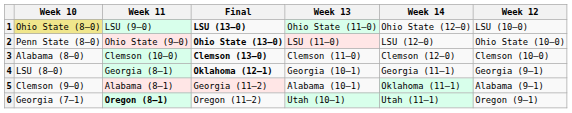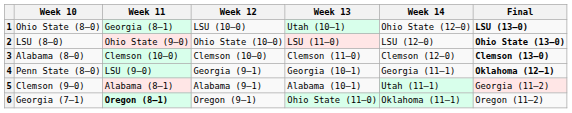columns swapped: (520, 11) <-> (238, 11)
(58, 26) khaki background -> (58, 26) no background
(128, 26) LSU (9–0) -> (139, 26) Georgia (8–1)
(332, 26) Ohio State (11–0) -> (316, 26) Utah (10–1)
(58, 41) Penn State (8–0) -> (40, 41) LSU (8–0)
(40, 70) LSU (8–0) -> (58, 70) Penn State (8–0)
(139, 70) Georgia (8–1) -> (128, 70) LSU (9–0)
(421, 85) Oklahoma (11–1) -> (410, 85) Utah (11–1)
(316, 100) Utah (10–1) -> (332, 100) Ohio State (11–0)
(410, 100) Utah (11–1) -> (421, 100) Oklahoma (11–1)
